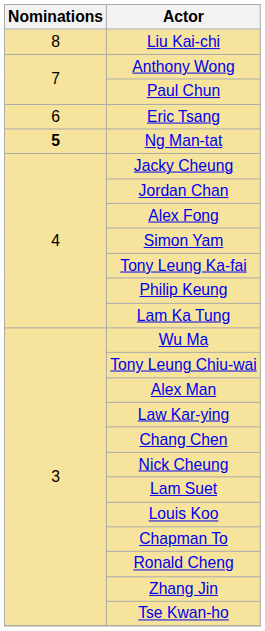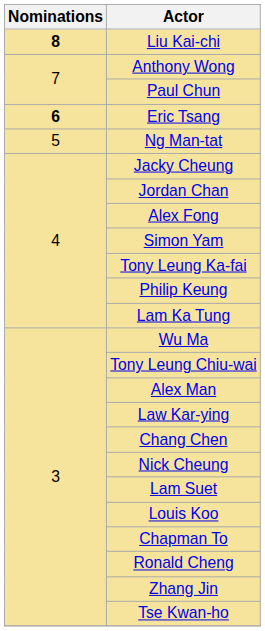(56, 41) normal -> (56, 41) bold
(56, 116) normal -> (56, 116) bold
(56, 141) bold -> (56, 141) normal
